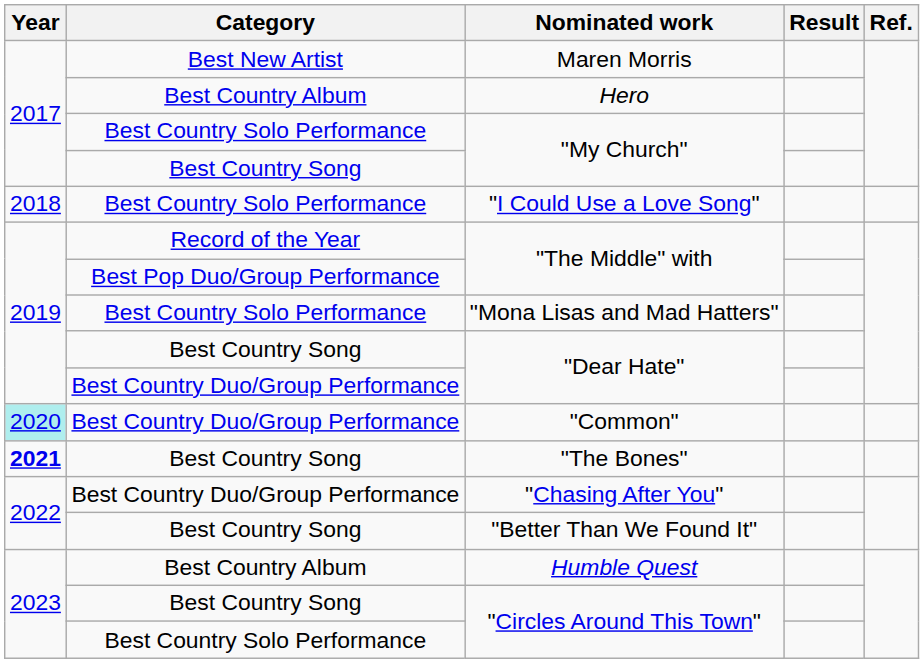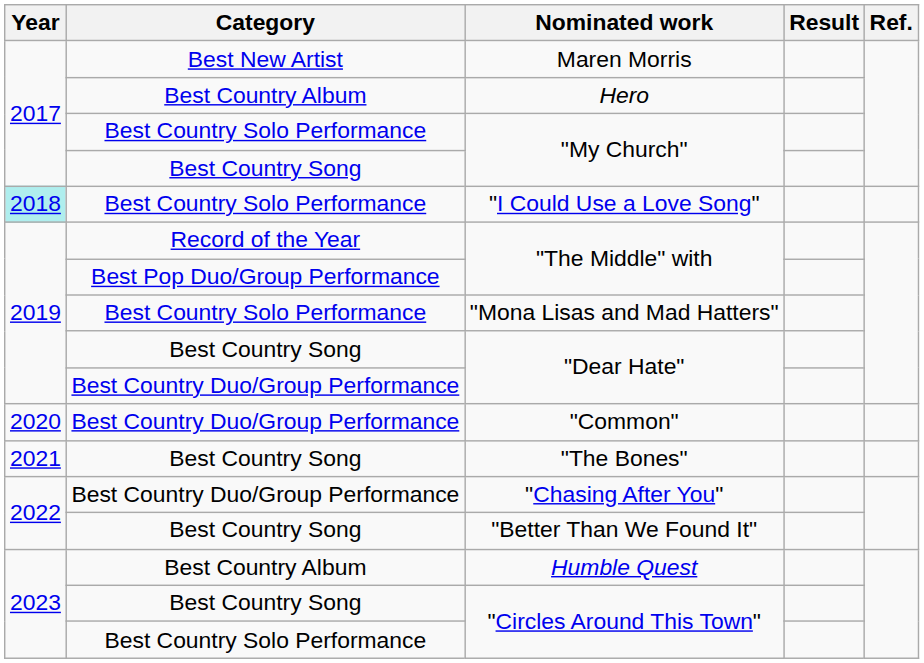(35, 204) no background -> (35, 204) paleturquoise background
(35, 421) paleturquoise background -> (35, 421) no background
(35, 458) bold -> (35, 458) normal
